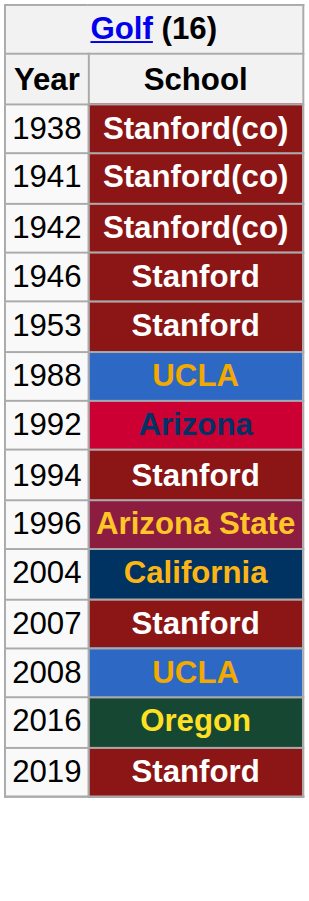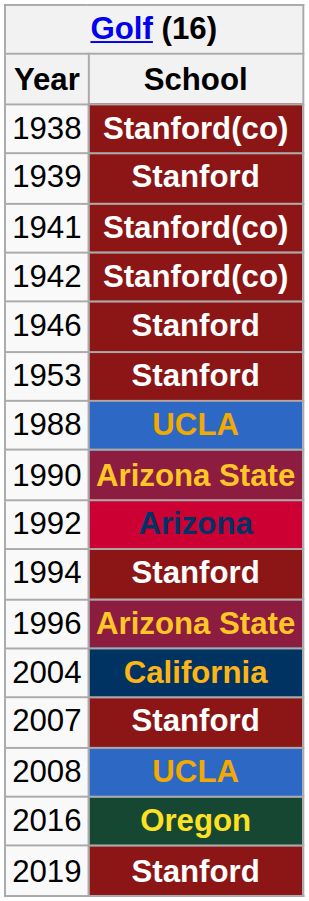+ row: (47, 177)
+ row: (47, 474)
